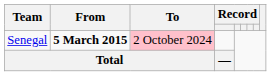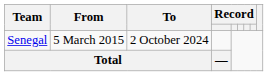(90, 40) bold -> (89, 40) normal
(172, 40) pink background -> (169, 40) no background
